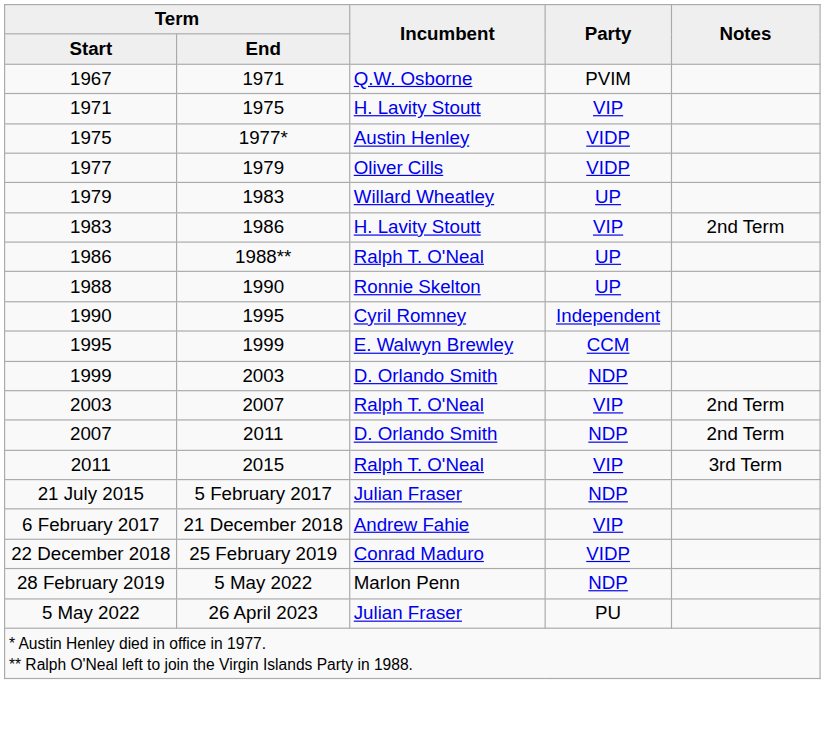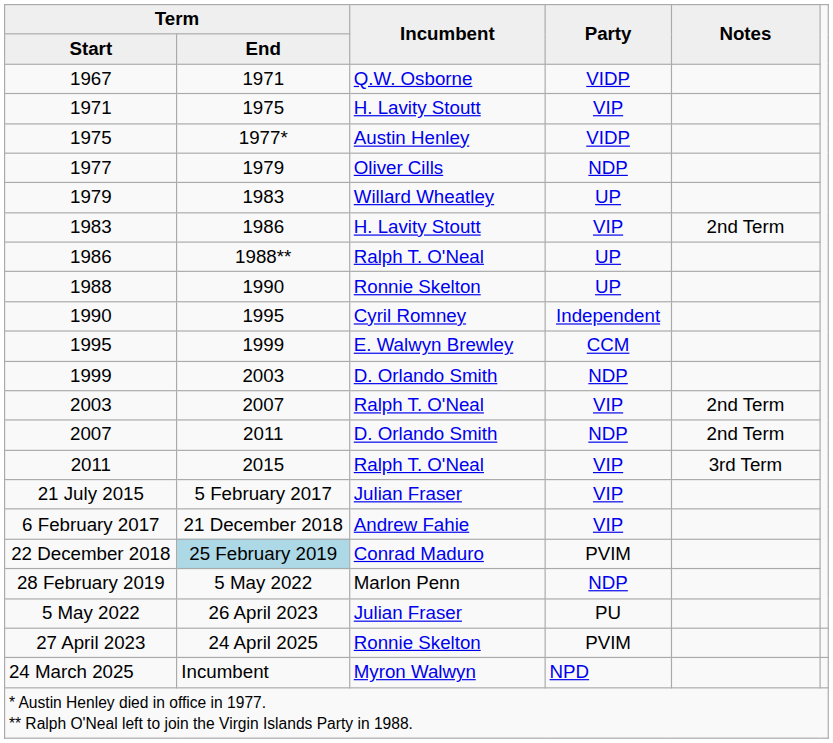(608, 78) PVIM -> (608, 78) VIDP
(608, 167) VIDP -> (608, 167) NDP
(608, 494) NDP -> (608, 494) VIP
(263, 553) no background -> (263, 553) lightblue background
(608, 553) VIDP -> (608, 553) PVIM
+ row: (91, 642)
+ row: (71, 672)
